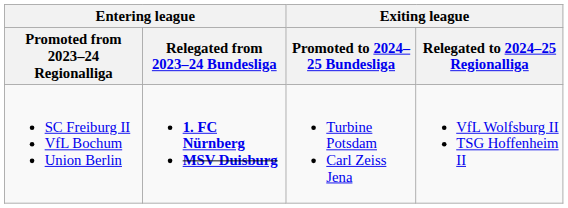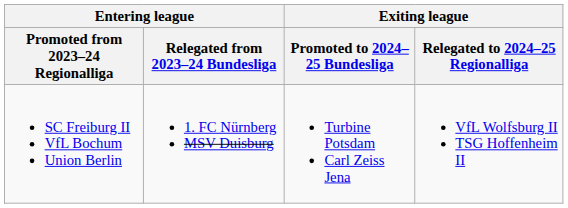(214, 144) bold -> (214, 136) normal
